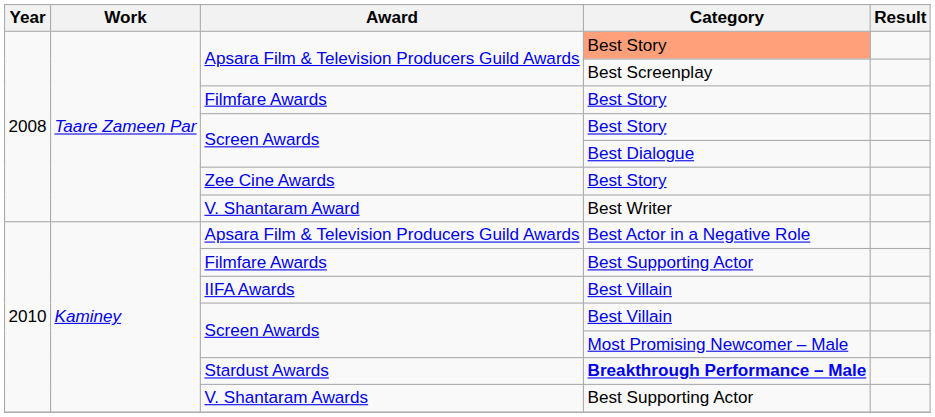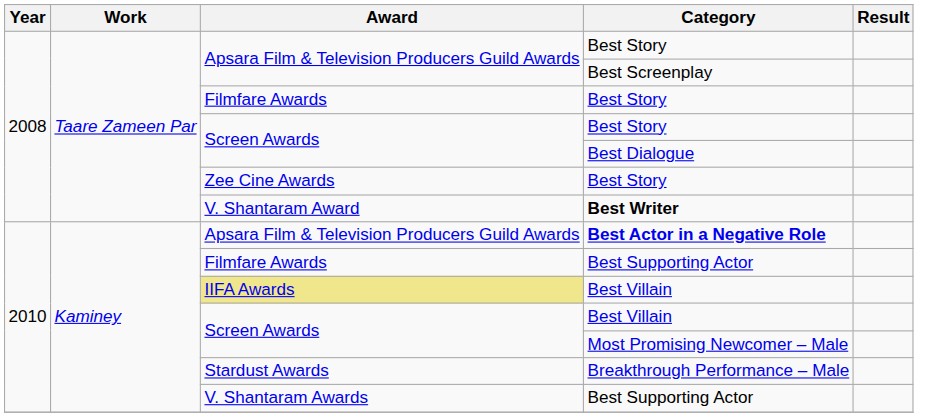(627, 45) lightsalmon background -> (627, 45) no background
(630, 208) normal -> (633, 208) bold
(699, 235) normal -> (707, 235) bold
(250, 289) no background -> (250, 289) khaki background
(727, 371) bold -> (718, 371) normal
